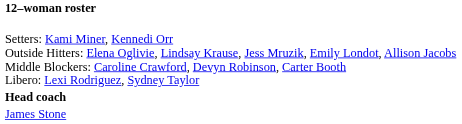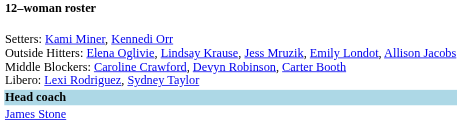(36, 97) no background -> (36, 97) lightblue background
